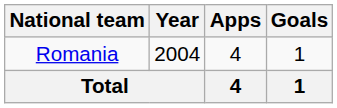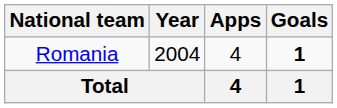(299, 53) normal -> (299, 53) bold
